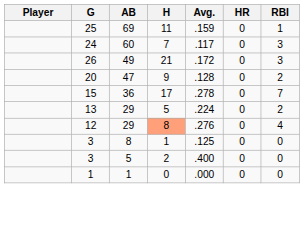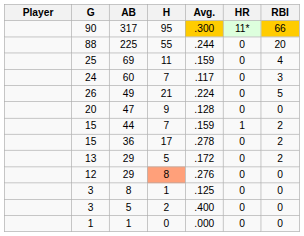+ row: (91, 28)
+ row: (91, 45)
(280, 28) 1 -> (280, 61) 4
(204, 61) .172 -> (204, 93) .224
(280, 61) 3 -> (280, 93) 5
(280, 77) 2 -> (280, 110) 0
+ row: (91, 126)
(280, 93) 7 -> (280, 142) 2
(204, 110) .224 -> (204, 158) .172
(280, 126) 4 -> (280, 175) 0
